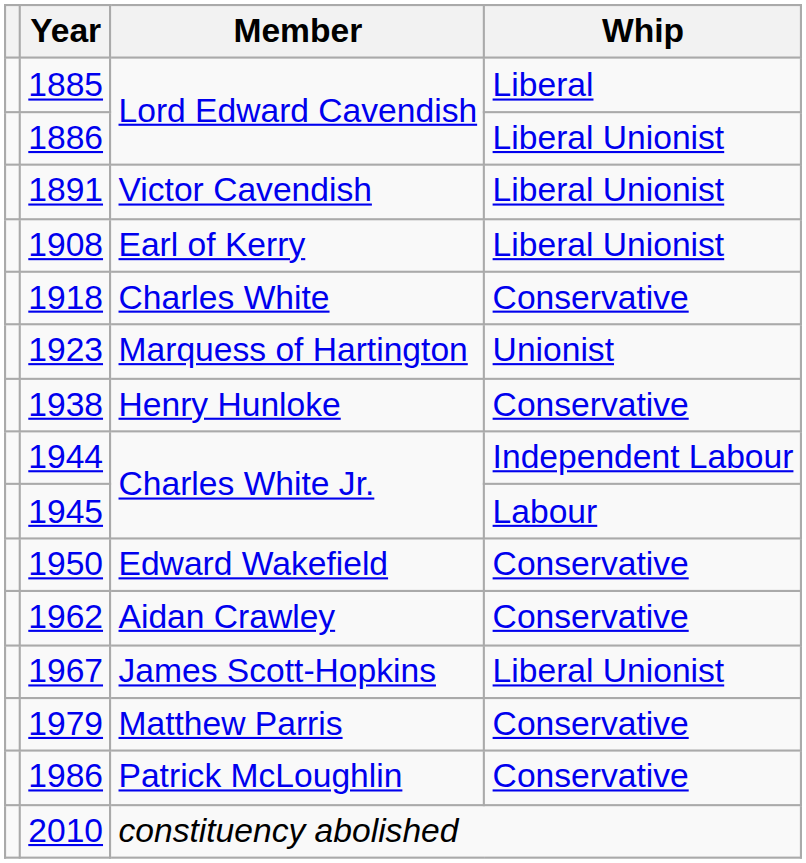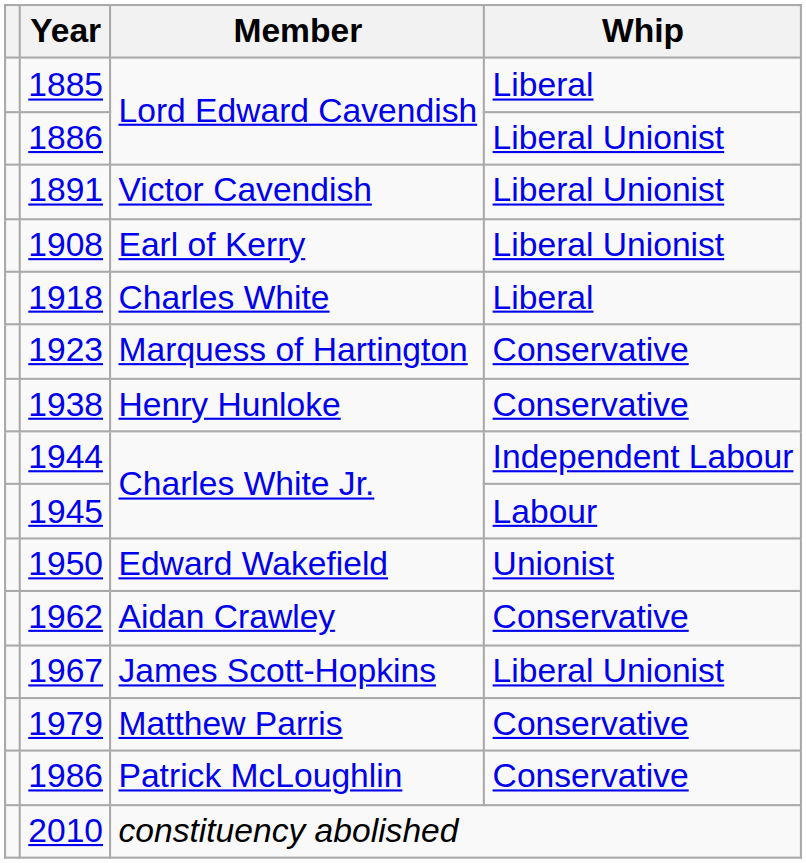(591, 297) Conservative -> (543, 297) Liberal
(553, 350) Unionist -> (591, 350) Conservative
(591, 564) Conservative -> (553, 564) Unionist
